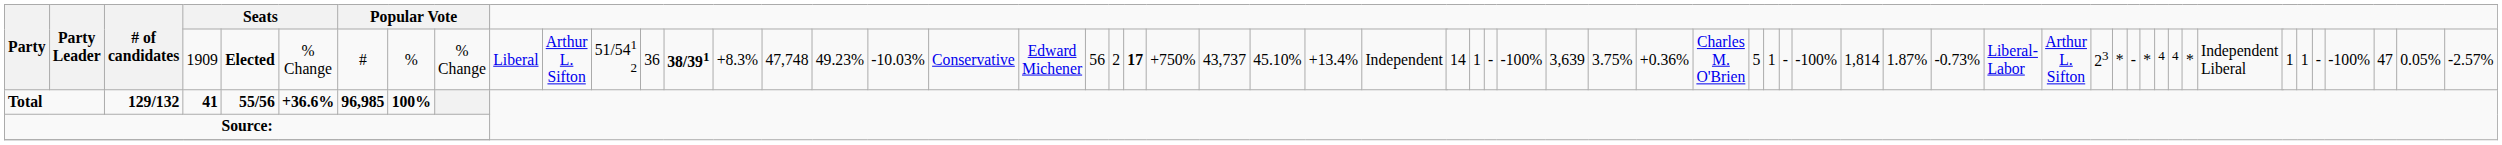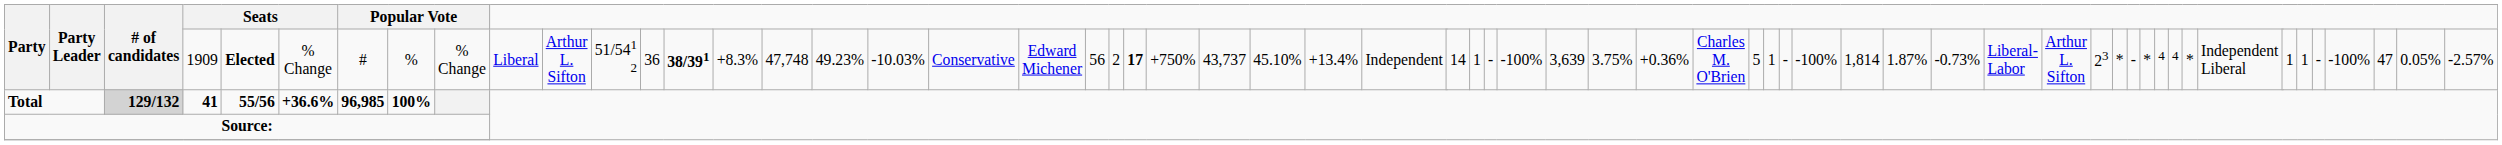(154, 101) no background -> (154, 101) lightgrey background
